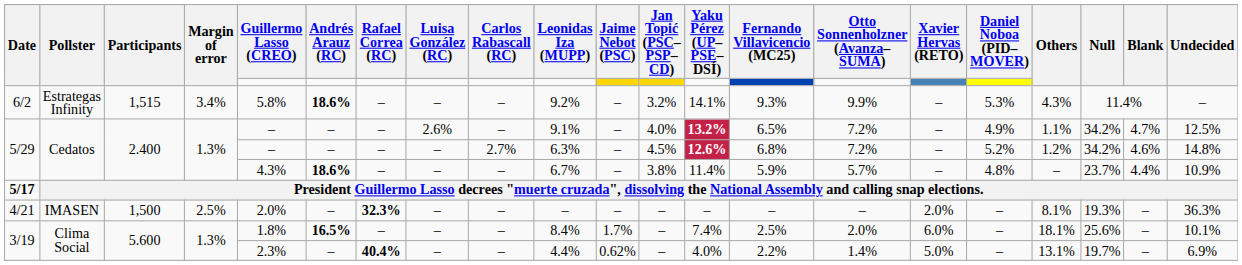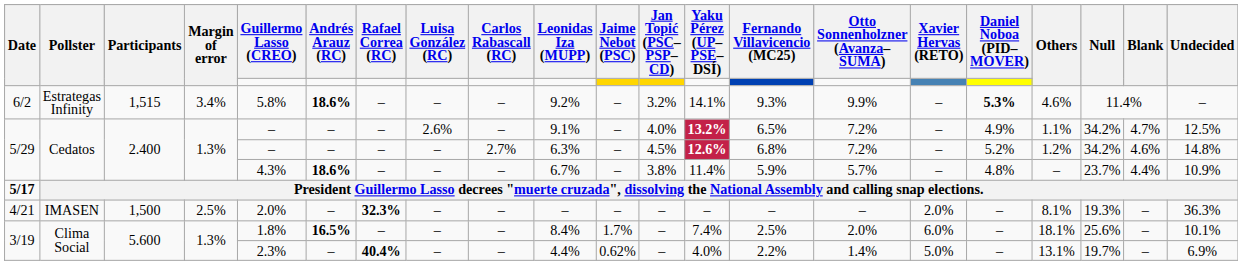(1000, 102) normal -> (1000, 102) bold
(1056, 102) 4.3% -> (1056, 102) 4.6%
